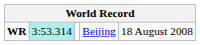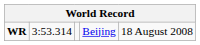(52, 31) paleturquoise background -> (52, 31) no background
